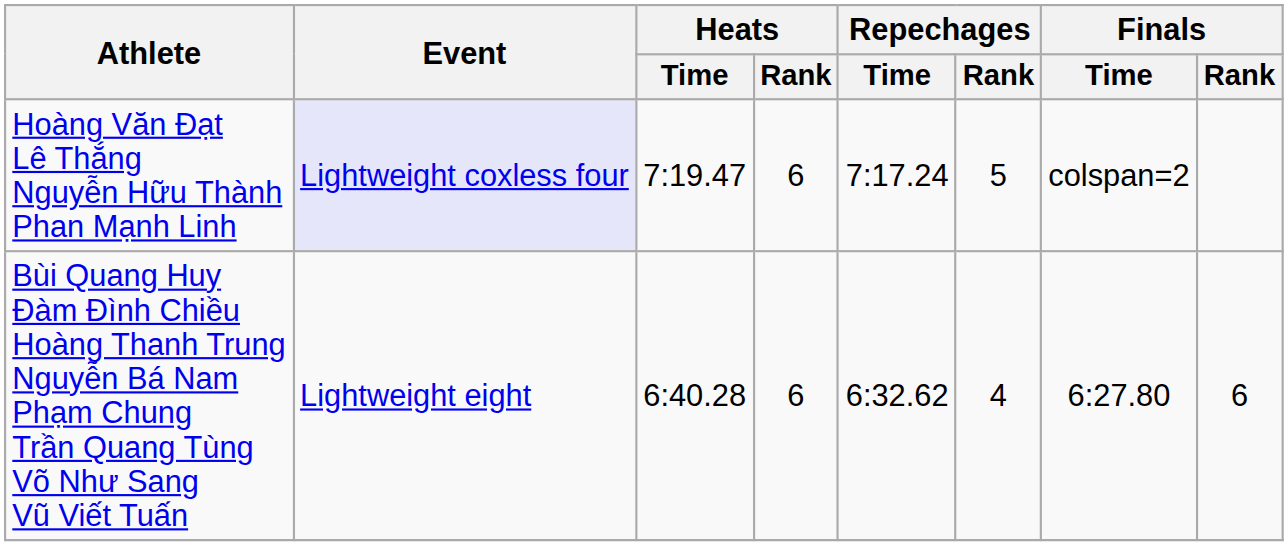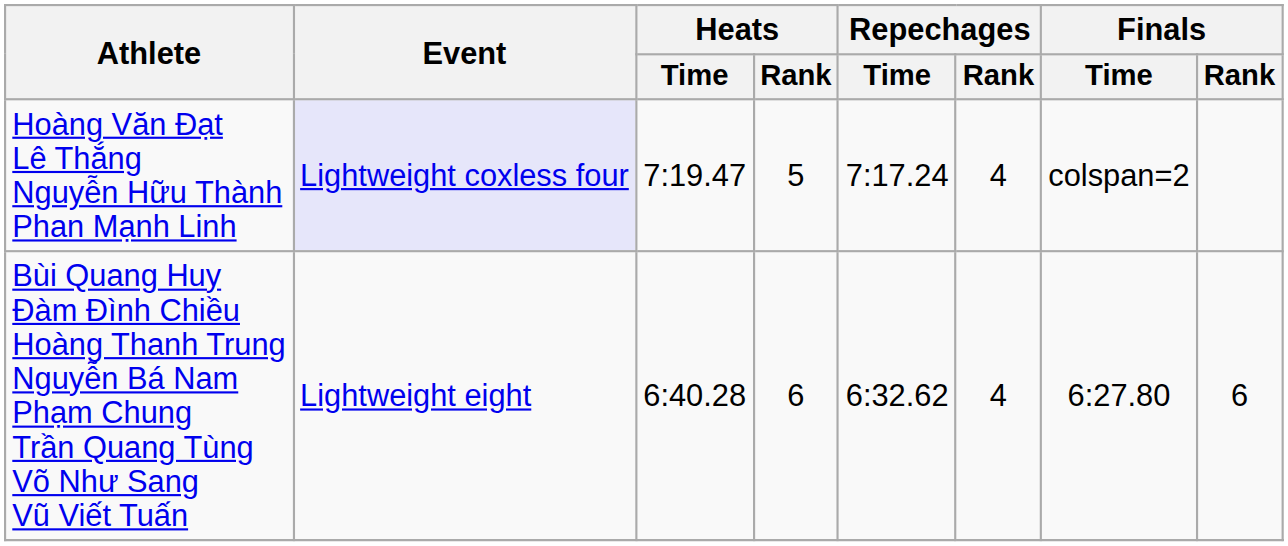(796, 176) 6 -> (796, 176) 5
(998, 176) 5 -> (998, 176) 4
